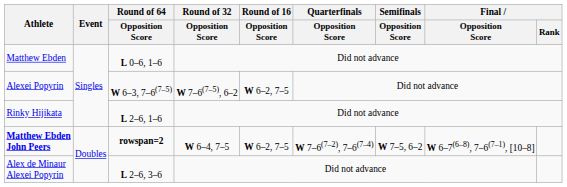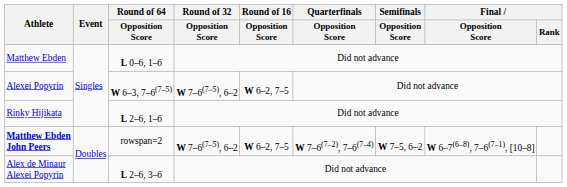(141, 141) bold -> (141, 141) normal
(207, 147) W 6–4, 7–5 -> (207, 147) W 7–6(7–5), 6–2
